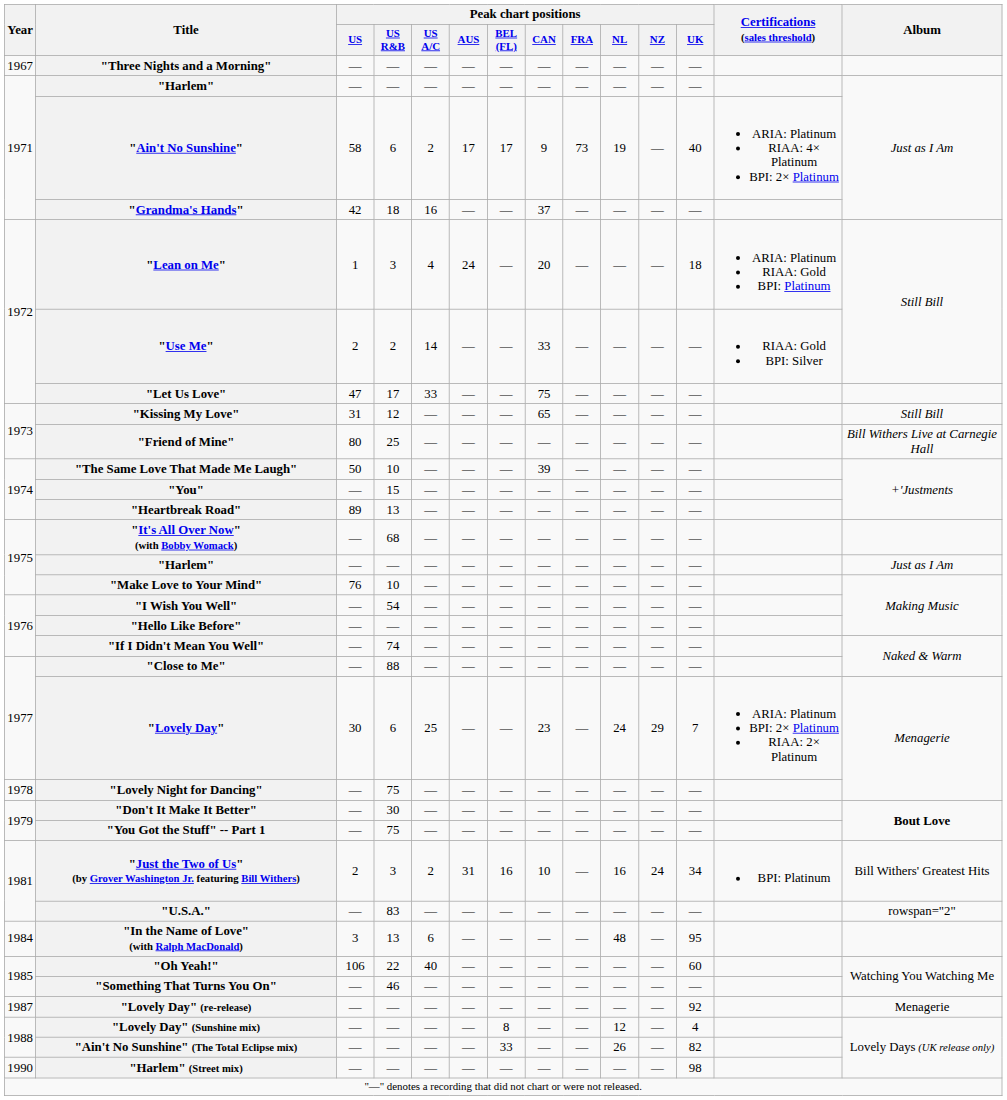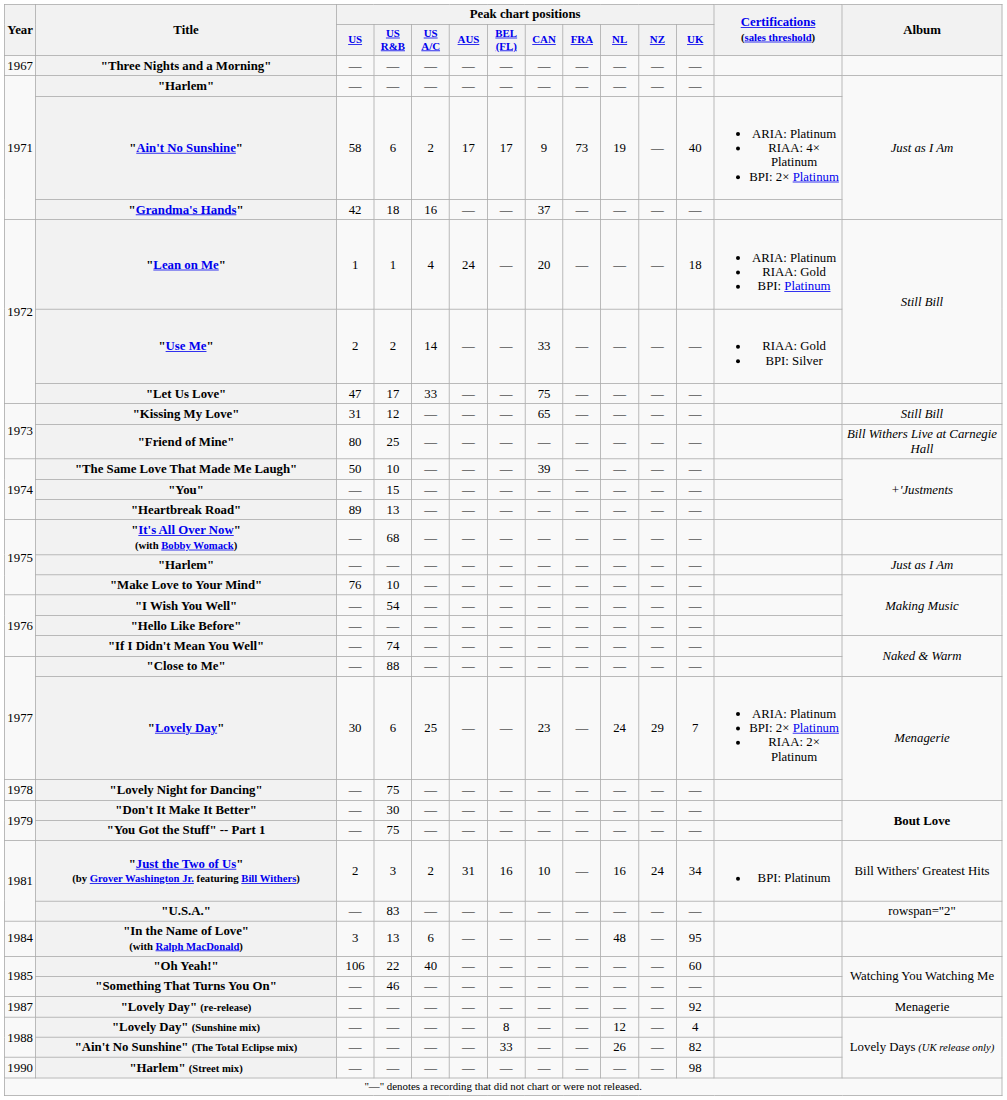(393, 264) 3 -> (393, 264) 1
